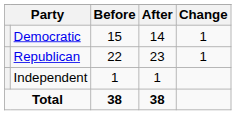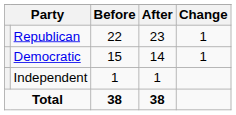rows swapped: (47, 57) <-> (47, 36)
